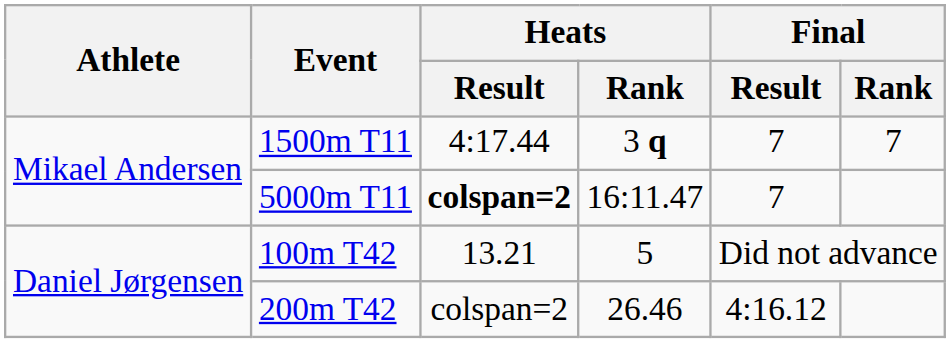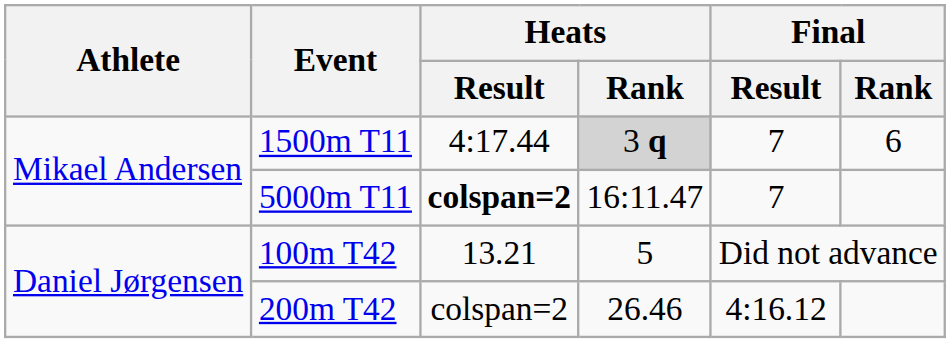(645, 142) no background -> (645, 142) lightgrey background
(893, 142) 7 -> (893, 142) 6
